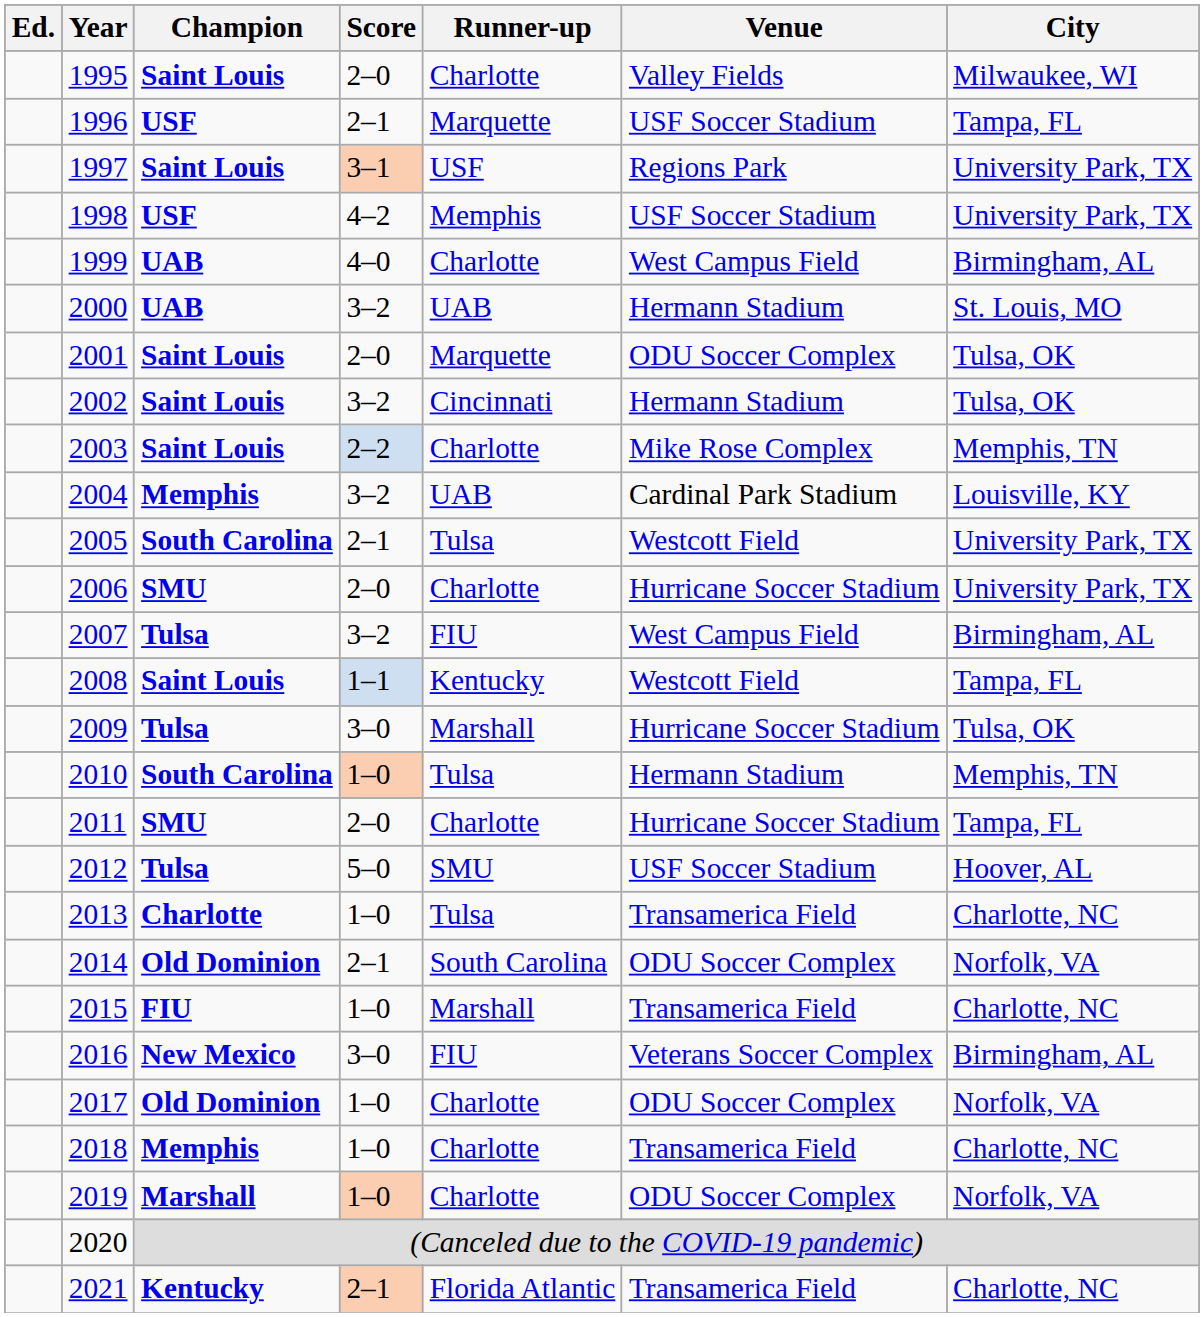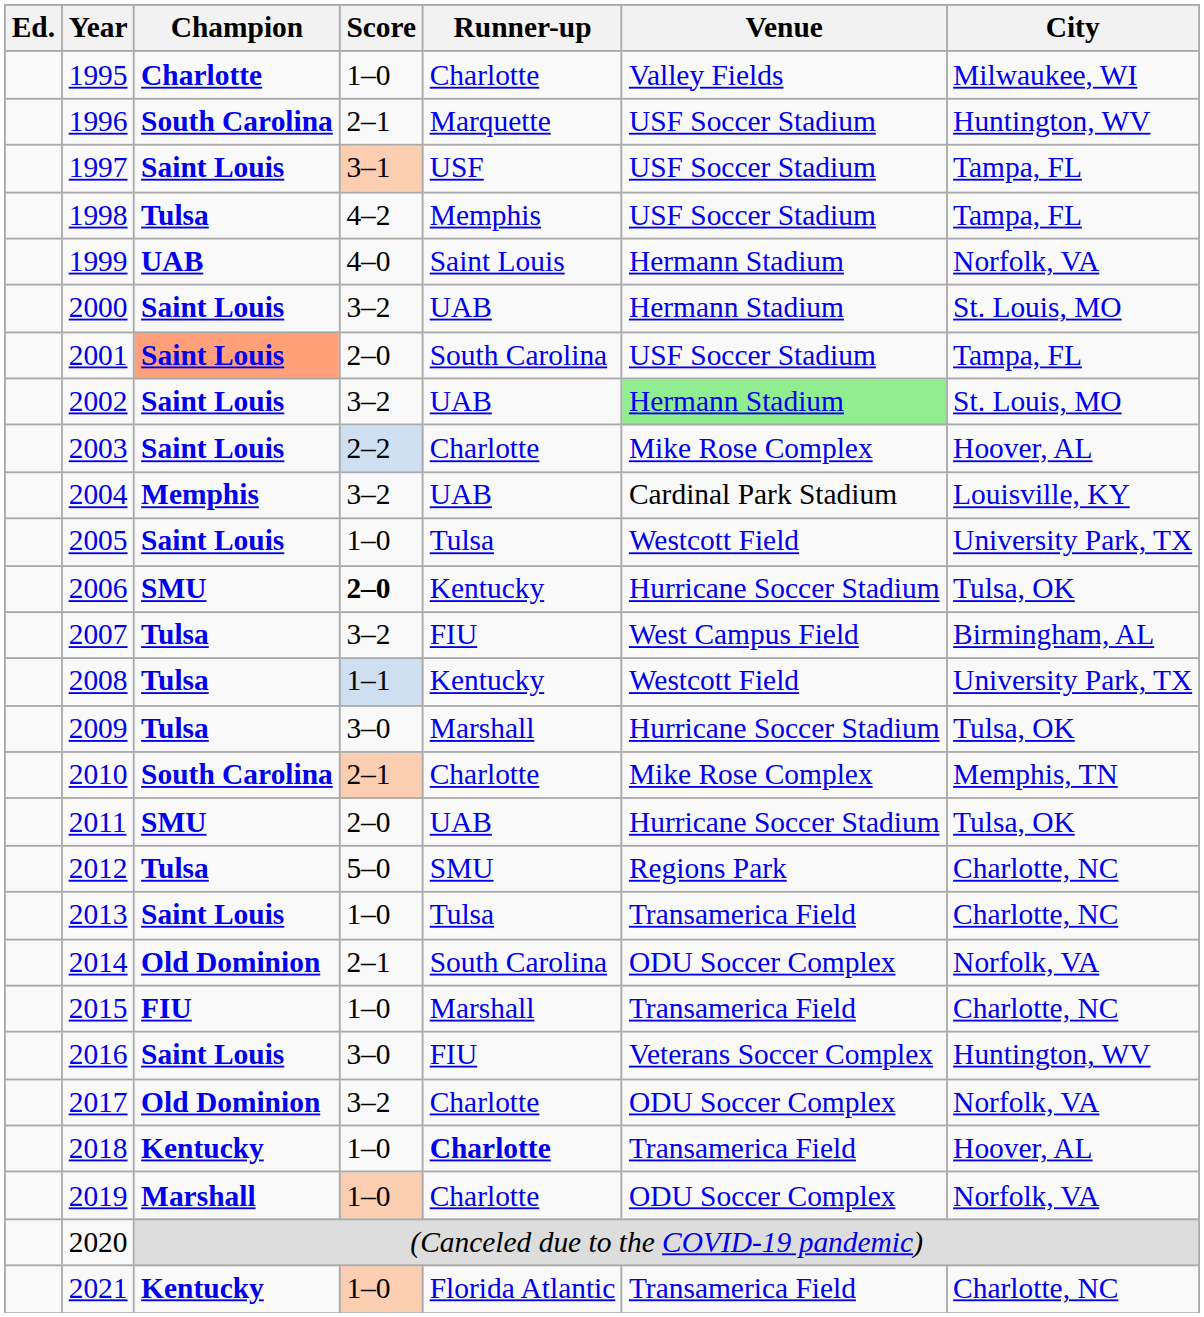(213, 74) Saint Louis -> (202, 74) Charlotte
(368, 74) 2–0 -> (368, 74) 1–0
(169, 121) USF -> (237, 121) South Carolina
(1018, 121) Tampa, FL -> (1052, 121) Huntington, WV
(708, 167) Regions Park -> (752, 167) USF Soccer Stadium
(1073, 167) University Park, TX -> (1018, 167) Tampa, FL
(169, 214) USF -> (175, 214) Tulsa
(1073, 214) University Park, TX -> (1018, 214) Tampa, FL
(485, 261) Charlotte -> (497, 261) Saint Louis
(744, 261) West Campus Field -> (736, 261) Hermann Stadium
(1054, 261) Birmingham, AL -> (1026, 261) Norfolk, VA
(172, 307) UAB -> (213, 307) Saint Louis
(213, 354) no background -> (213, 354) lightsalmon background
(490, 354) Marquette -> (518, 354) South Carolina
(762, 354) ODU Soccer Complex -> (752, 354) USF Soccer Stadium
(1014, 354) Tulsa, OK -> (1018, 354) Tampa, FL
(491, 401) Cincinnati -> (461, 401) UAB
(736, 401) no background -> (736, 401) lightgreen background
(1014, 401) Tulsa, OK -> (1037, 401) St. Louis, MO
(1035, 448) Memphis, TN -> (1023, 448) Hoover, AL
(237, 541) South Carolina -> (213, 541) Saint Louis
(368, 541) 2–1 -> (368, 541) 1–0
(368, 588) normal -> (368, 588) bold
(485, 588) Charlotte -> (487, 588) Kentucky
(1073, 588) University Park, TX -> (1014, 588) Tulsa, OK
(213, 681) Saint Louis -> (175, 681) Tulsa
(1018, 681) Tampa, FL -> (1073, 681) University Park, TX
(368, 774) 1–0 -> (368, 774) 2–1
(462, 774) Tulsa -> (485, 774) Charlotte
(736, 774) Hermann Stadium -> (751, 774) Mike Rose Complex
(485, 821) Charlotte -> (461, 821) UAB
(1018, 821) Tampa, FL -> (1014, 821) Tulsa, OK
(752, 868) USF Soccer Stadium -> (708, 868) Regions Park
(1023, 868) Hoover, AL -> (1036, 868) Charlotte, NC
(202, 914) Charlotte -> (213, 914) Saint Louis
(218, 1055) New Mexico -> (213, 1055) Saint Louis
(1054, 1055) Birmingham, AL -> (1052, 1055) Huntington, WV
(368, 1101) 1–0 -> (368, 1101) 3–2
(200, 1148) Memphis -> (202, 1148) Kentucky
(485, 1148) normal -> (490, 1148) bold
(1036, 1148) Charlotte, NC -> (1023, 1148) Hoover, AL
(368, 1288) 2–1 -> (368, 1288) 1–0
